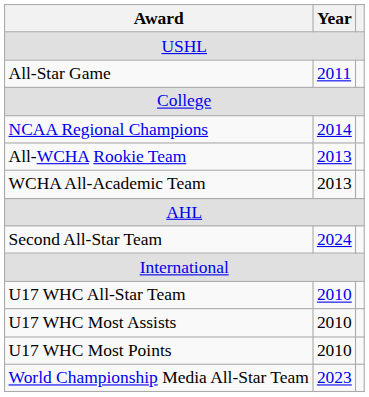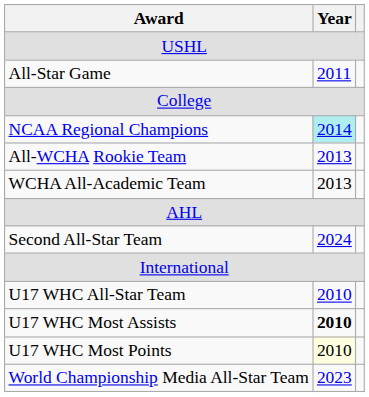(334, 128) no background -> (334, 128) paleturquoise background
(334, 322) normal -> (334, 322) bold
(334, 350) no background -> (334, 350) lightyellow background
